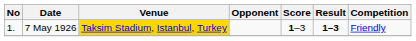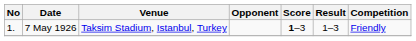(154, 27) gold background -> (154, 27) no background
(331, 27) bold -> (331, 27) normal
